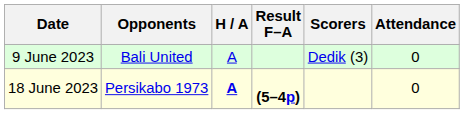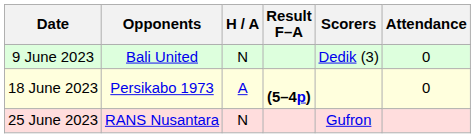(232, 56) A -> (243, 56) N
(232, 88) bold -> (243, 88) normal
+ row: (53, 120)
